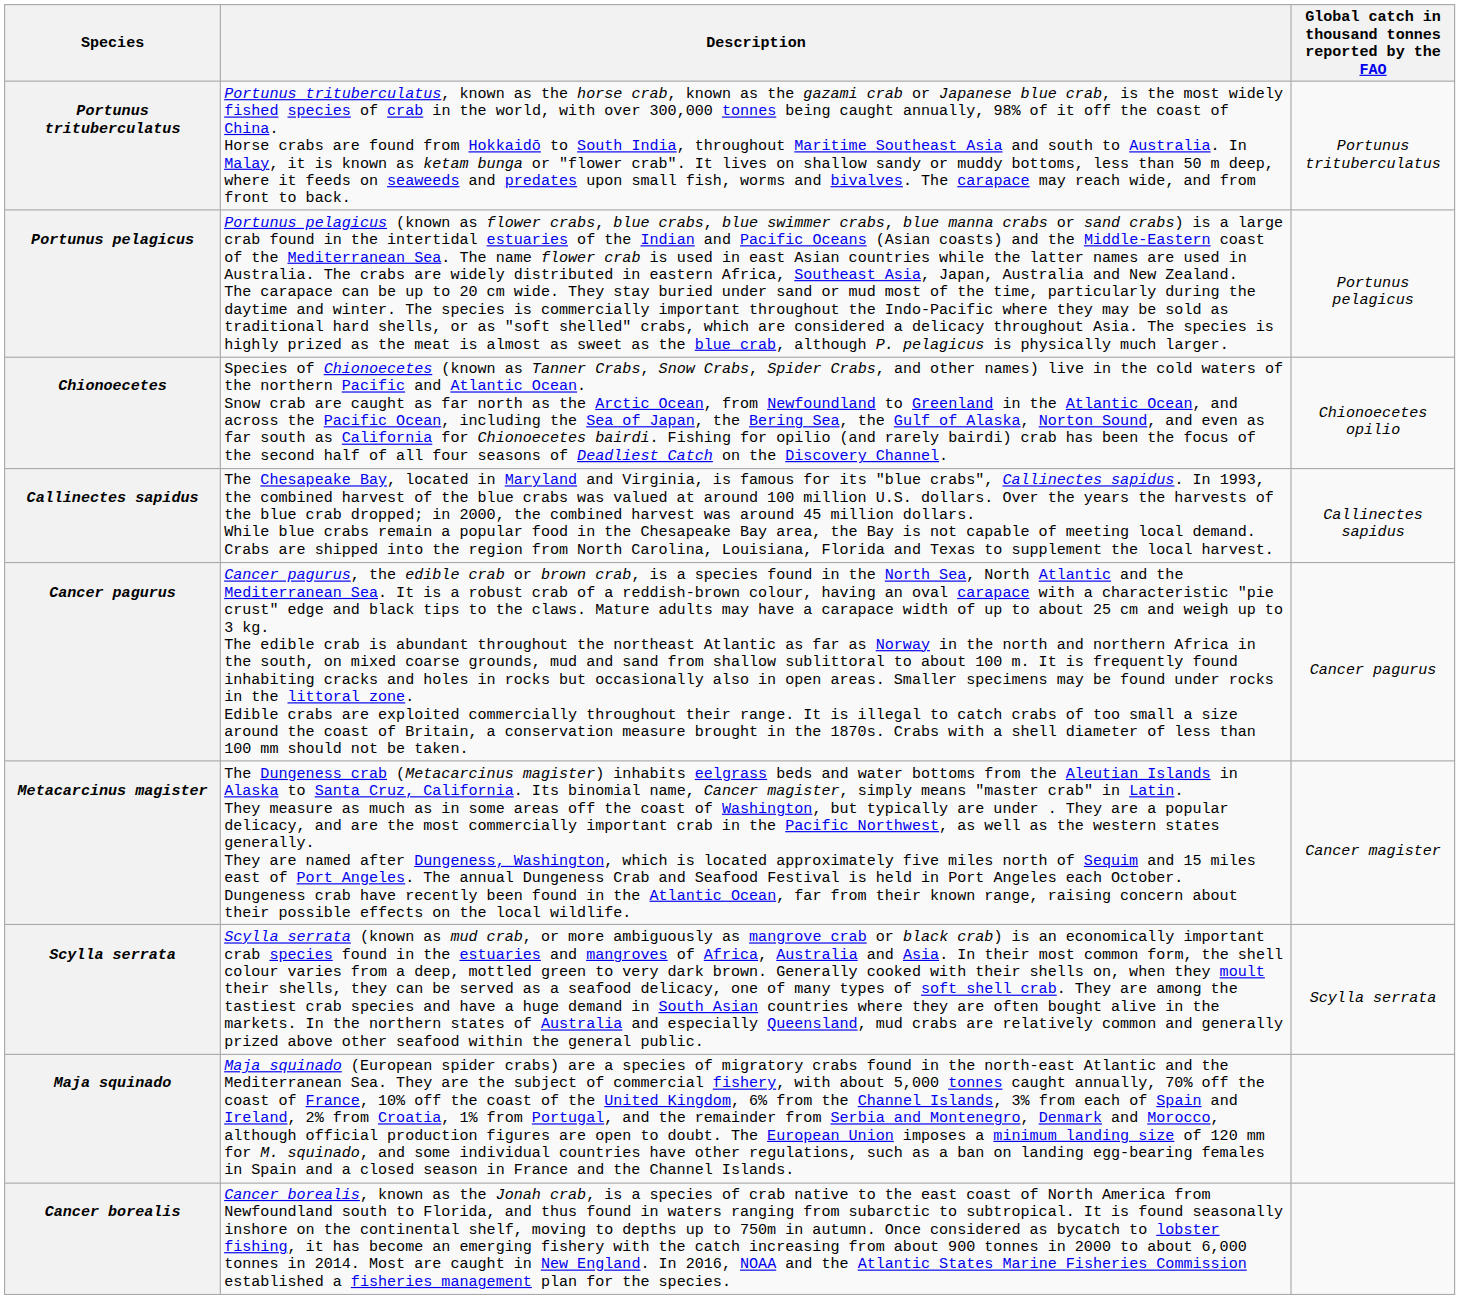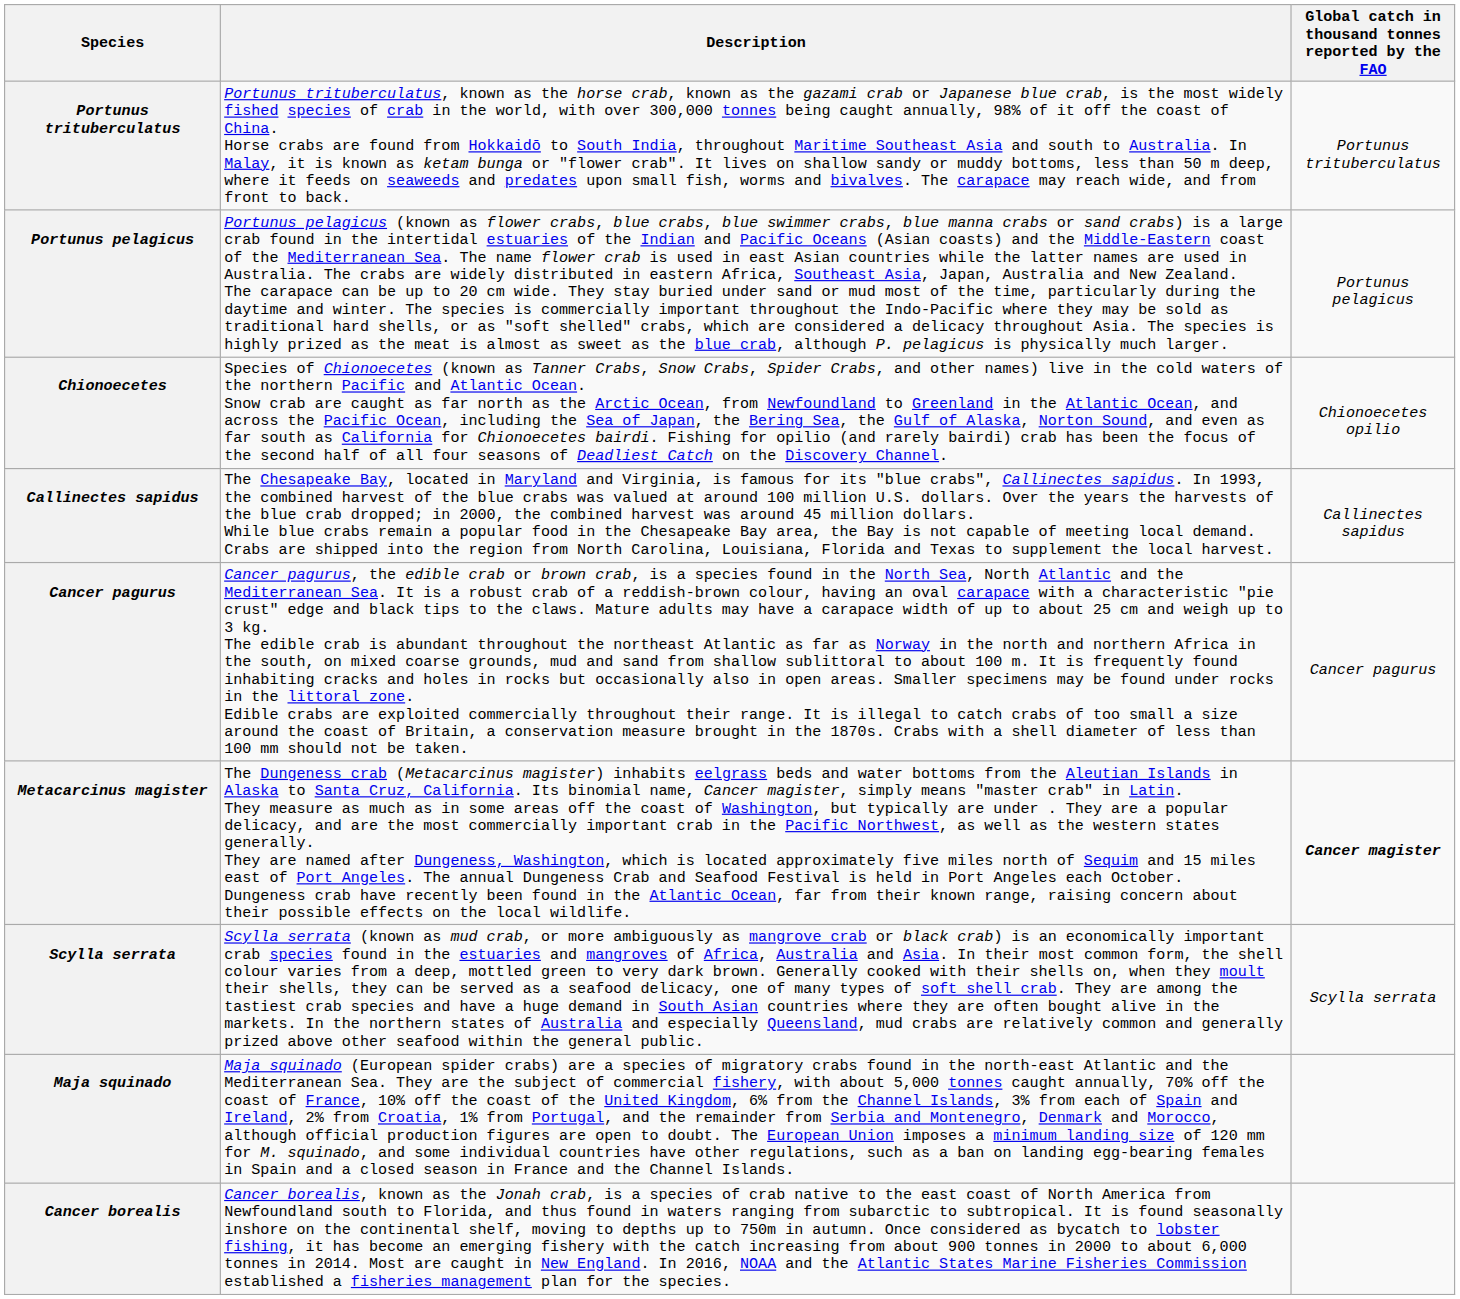(1373, 852) normal -> (1373, 852) bold
